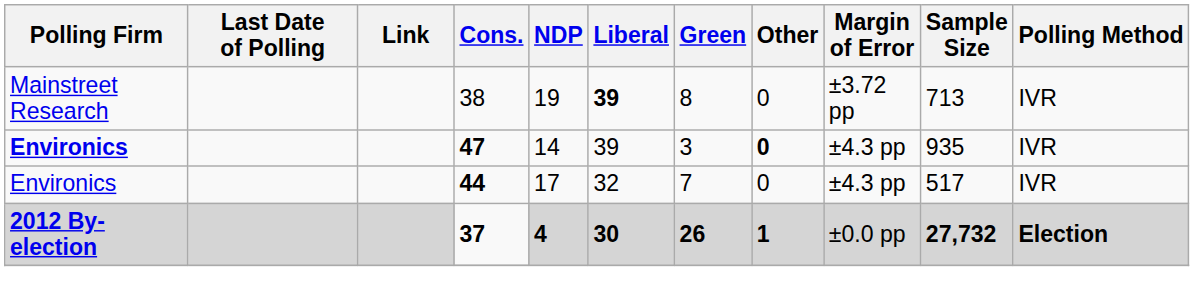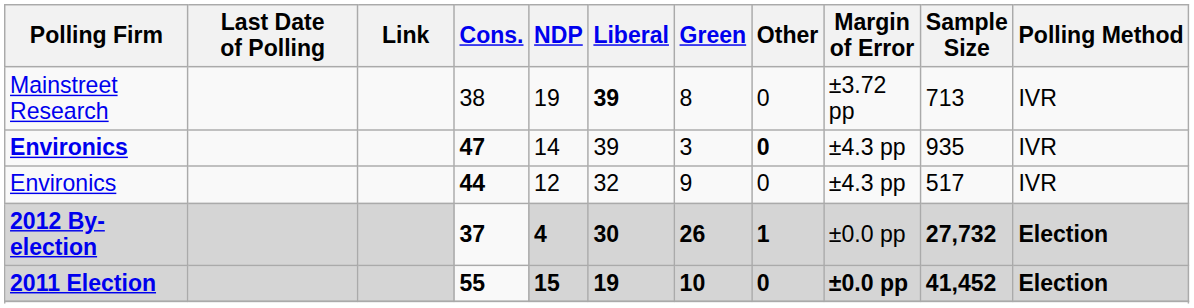(547, 184) 17 -> (547, 184) 12
(686, 184) 7 -> (686, 184) 9
+ row: (472, 283)
